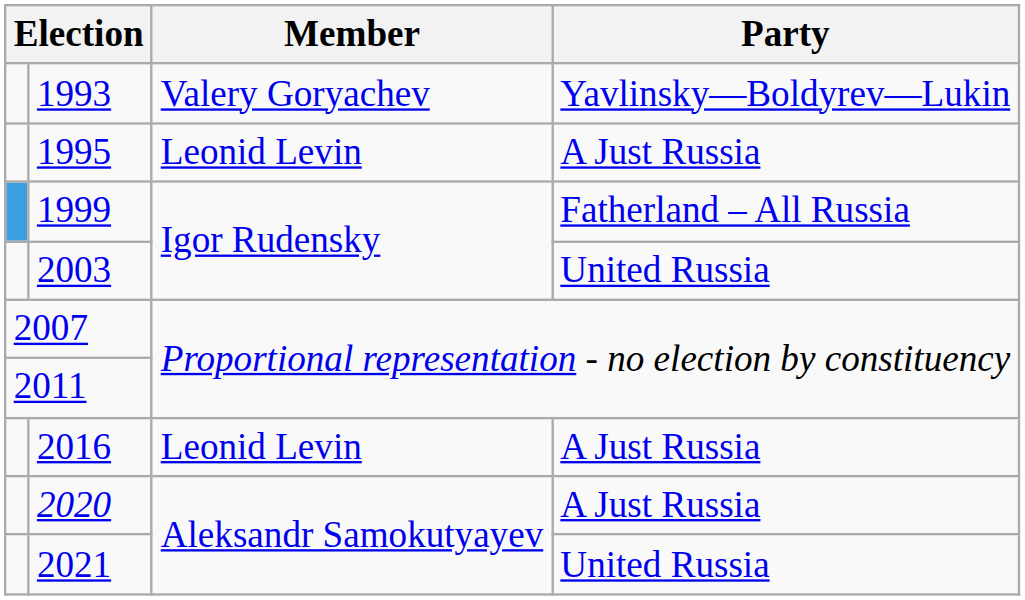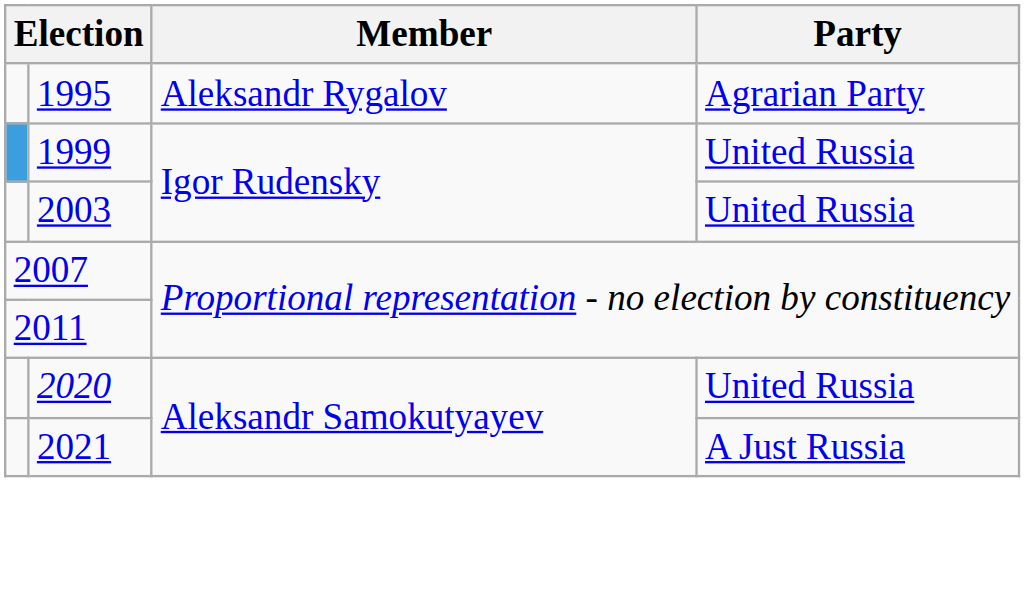- row: (74, 92)
(261, 151) Leonid Levin -> (304, 92) Aleksandr Rygalov
(660, 151) A Just Russia -> (815, 92) Agrarian Party
(735, 210) Fatherland – All Russia -> (810, 151) United Russia
- row: (74, 446)
(660, 504) A Just Russia -> (810, 387) United Russia
(665, 563) United Russia -> (805, 446) A Just Russia
